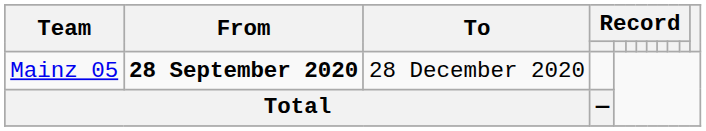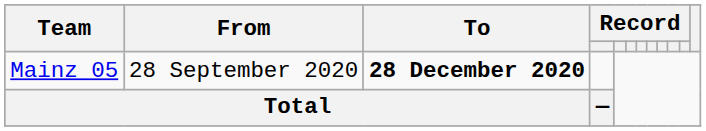(244, 71) bold -> (244, 71) normal
(477, 71) normal -> (477, 71) bold
